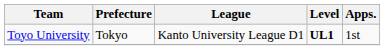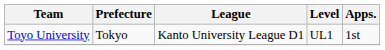(322, 34) bold -> (321, 34) normal
